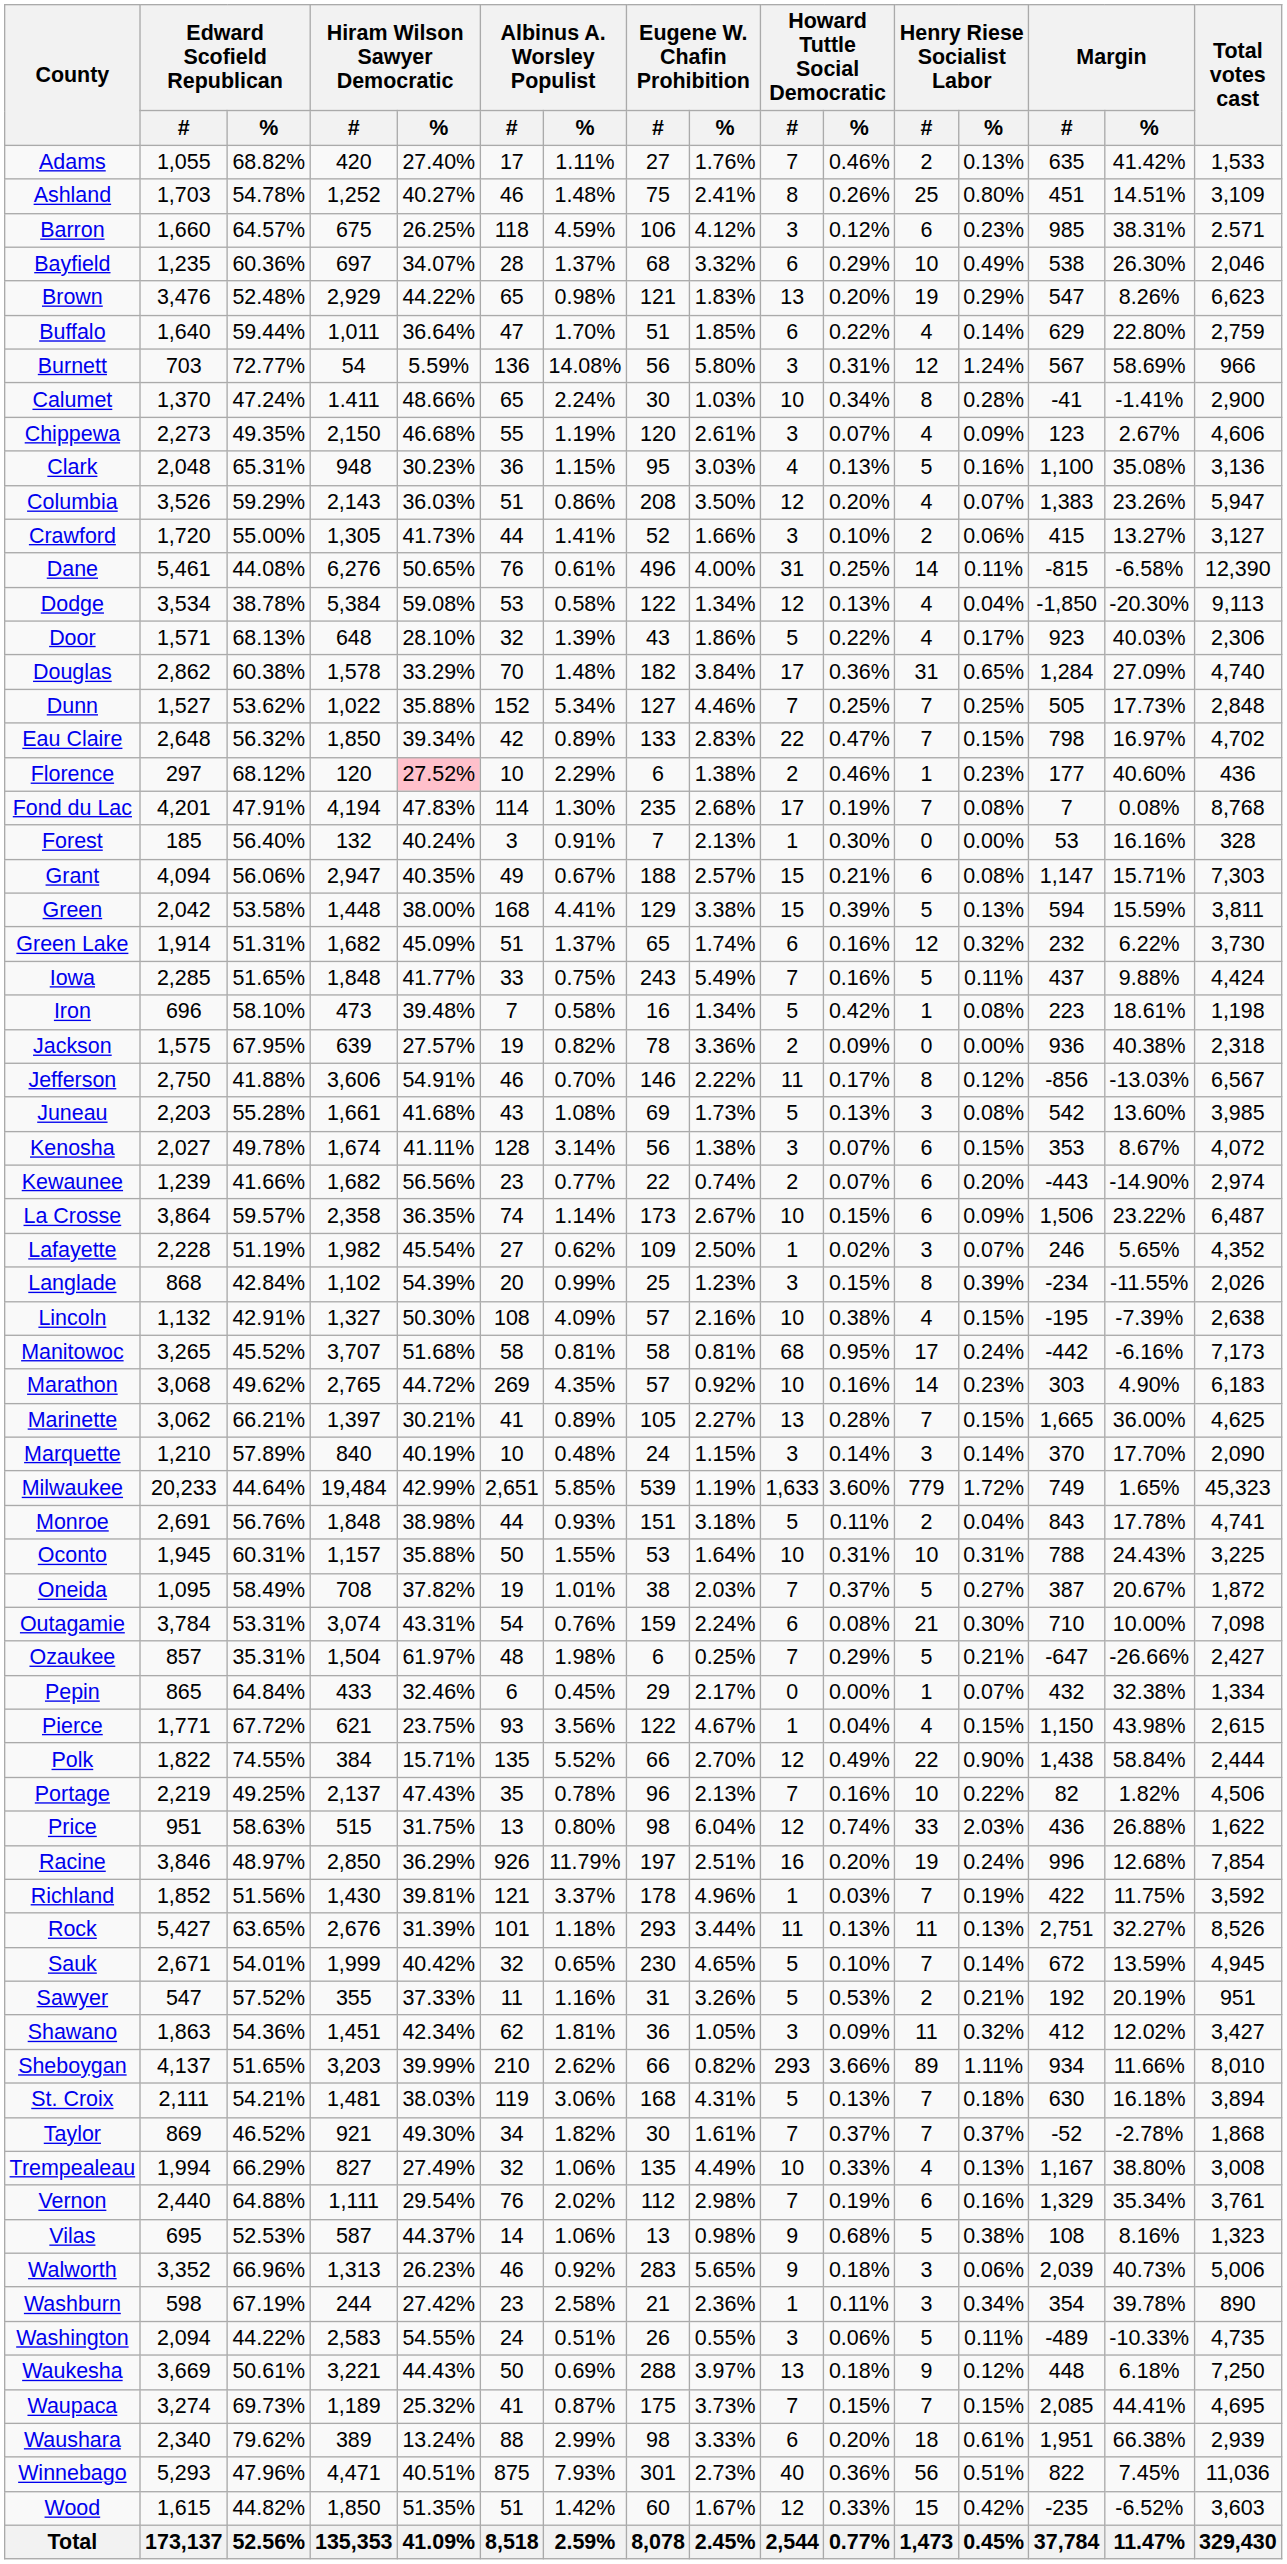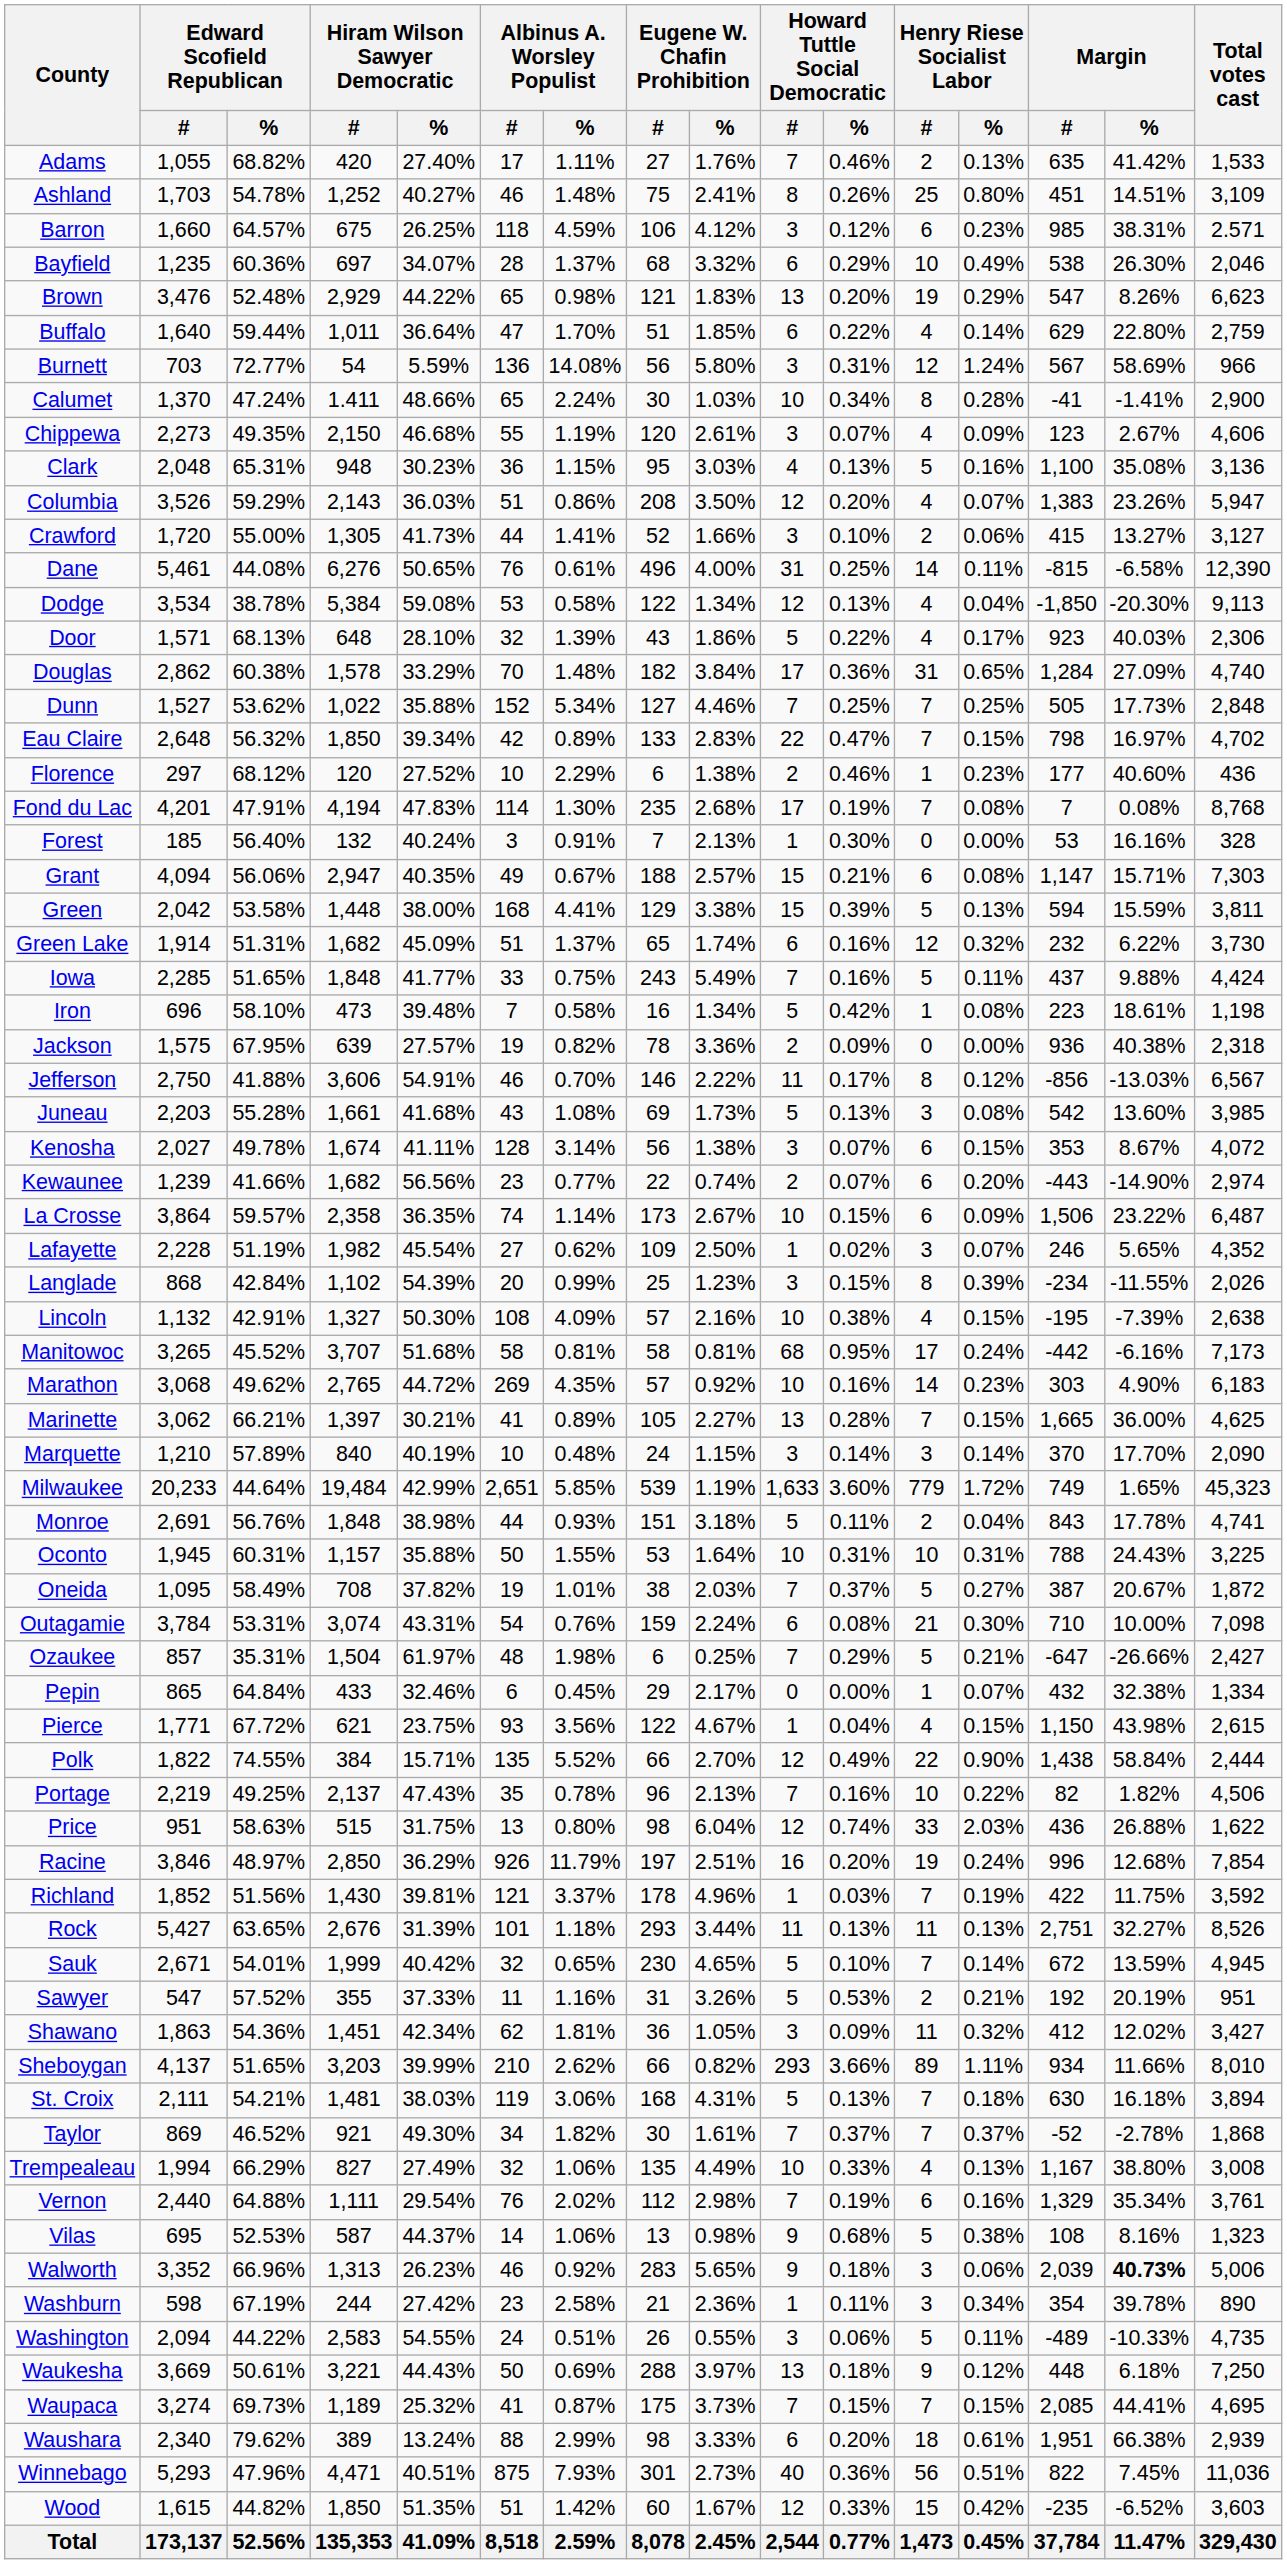(439, 773) pink background -> (439, 773) no background
(1149, 2270) normal -> (1149, 2270) bold
